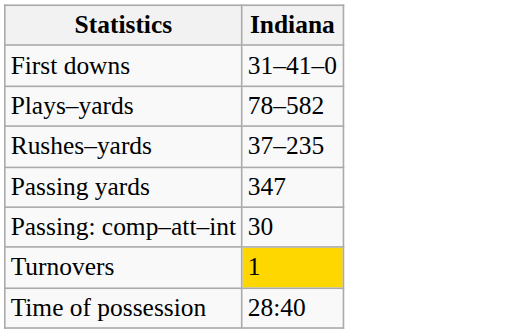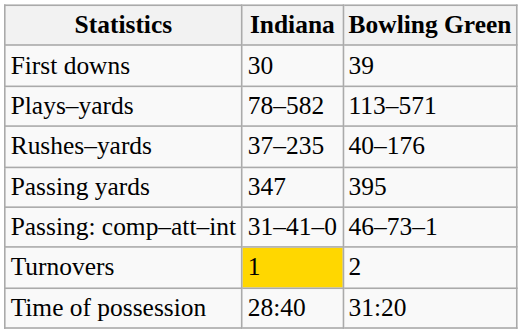+ column: (430, 25)
(292, 65) 31–41–0 -> (261, 65) 30
(261, 226) 30 -> (292, 226) 31–41–0
